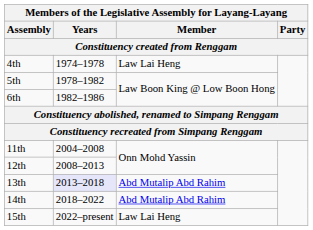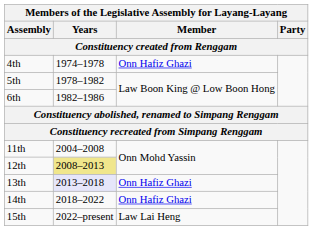(149, 64) Law Lai Heng -> (155, 64) Onn Hafiz Ghazi
(80, 166) no background -> (80, 166) khaki background
(172, 183) Abd Mutalip Abd Rahim -> (155, 183) Onn Hafiz Ghazi
(172, 200) Abd Mutalip Abd Rahim -> (155, 200) Onn Hafiz Ghazi
